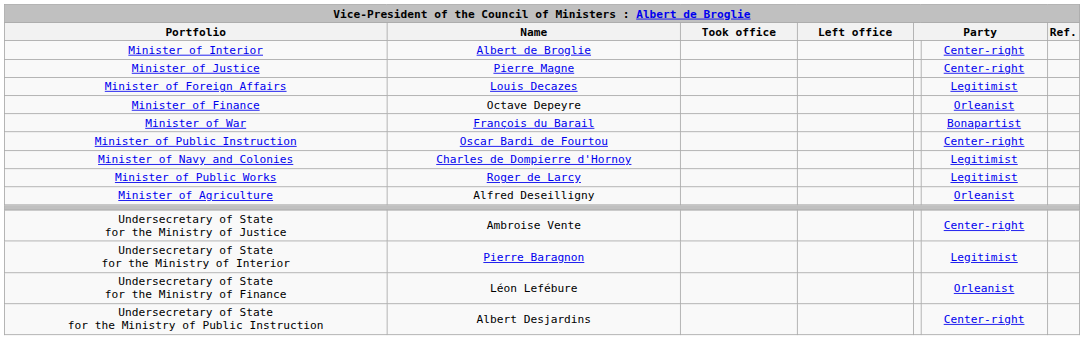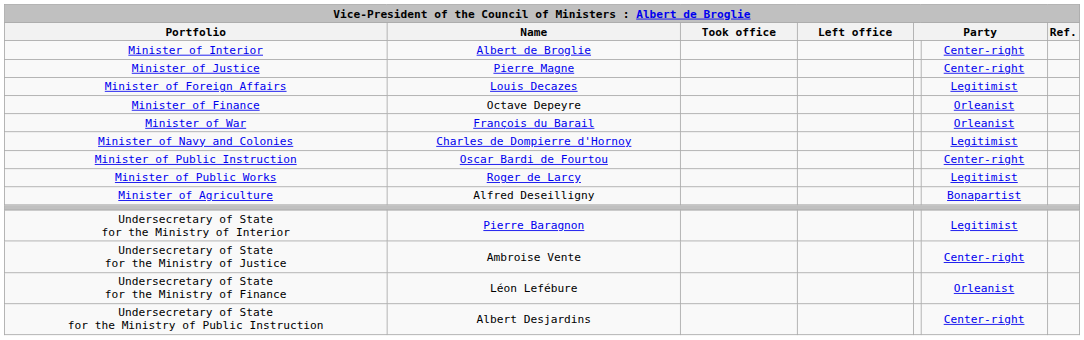(984, 123) Bonapartist -> (984, 123) Orleanist
rows swapped: (196, 159) <-> (196, 141)
(984, 196) Orleanist -> (984, 196) Bonapartist
rows swapped: (196, 257) <-> (196, 226)
